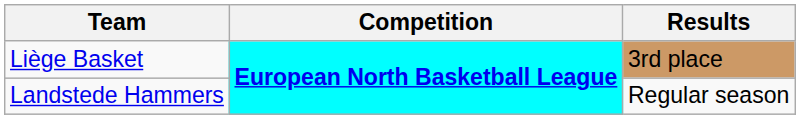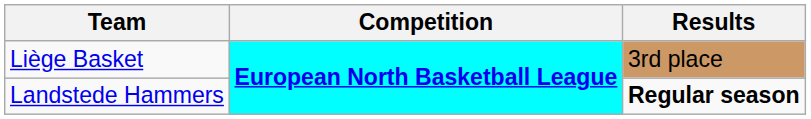(709, 95) normal -> (714, 95) bold
